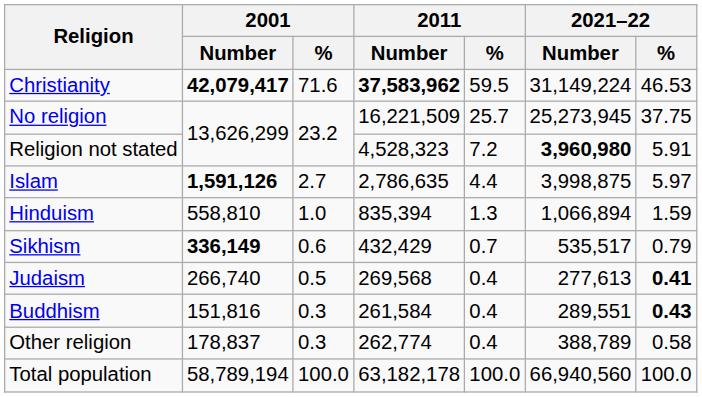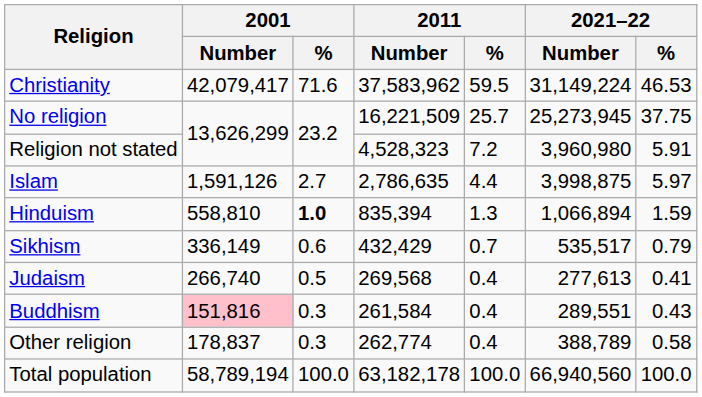(238, 85) bold -> (238, 85) normal
(409, 85) bold -> (409, 85) normal
(586, 149) bold -> (586, 149) normal
(232, 181) bold -> (232, 181) normal
(312, 213) normal -> (312, 213) bold
(224, 246) bold -> (224, 246) normal
(672, 278) bold -> (672, 278) normal
(224, 310) no background -> (224, 310) pink background
(672, 310) bold -> (672, 310) normal
